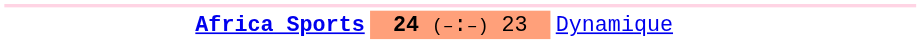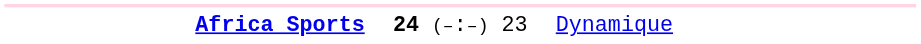(460, 25) lightsalmon background -> (460, 25) no background
